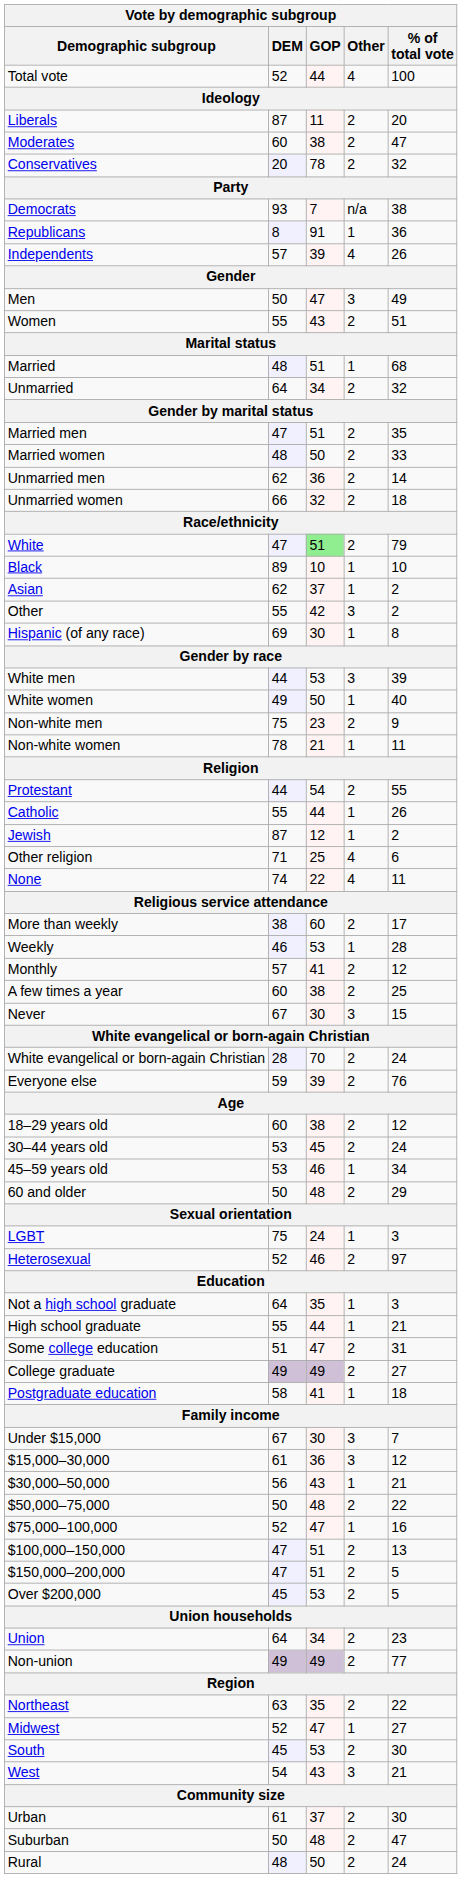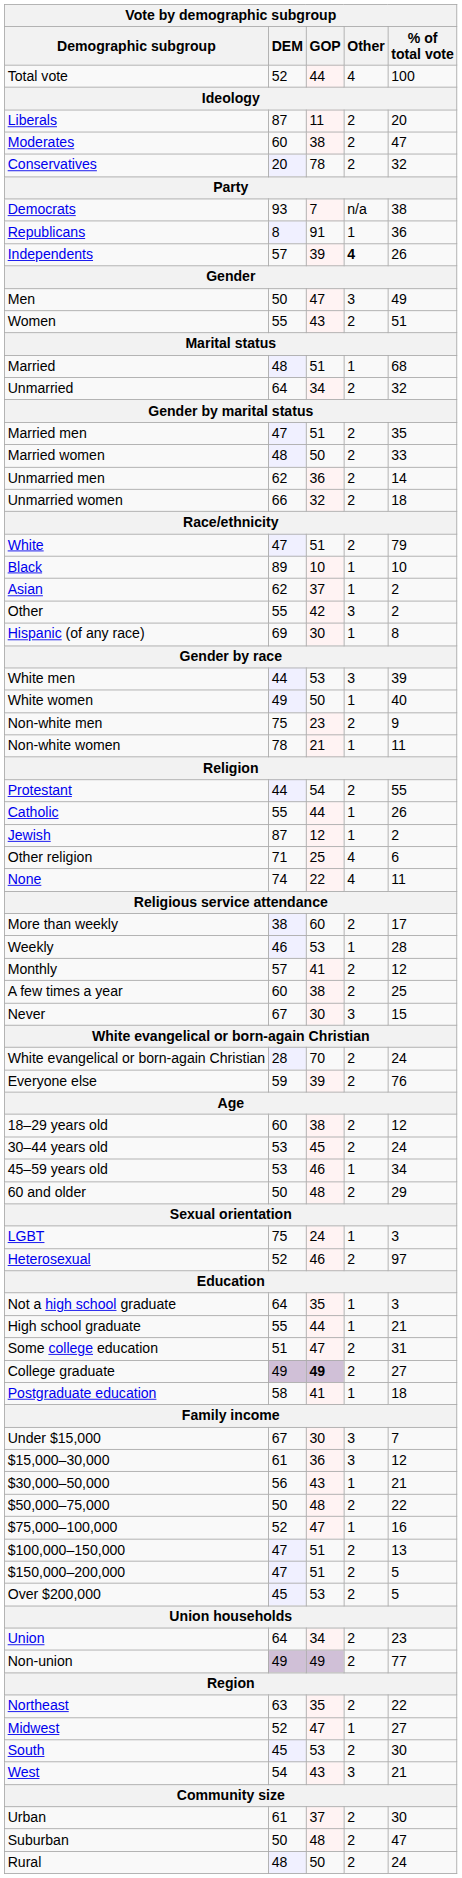(351, 254) normal -> (351, 254) bold
(317, 545) lightgreen background -> (317, 545) no background
(317, 1371) normal -> (317, 1371) bold
